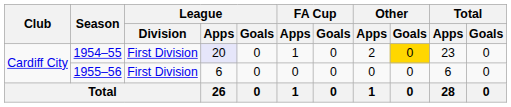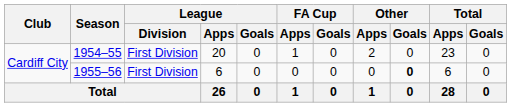(219, 53) lavender background -> (219, 53) no background
(410, 53) gold background -> (410, 53) no background
(410, 72) normal -> (410, 72) bold
